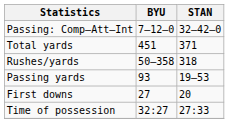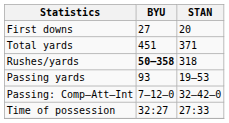rows swapped: (40, 94) <-> (70, 29)
(156, 61) normal -> (156, 61) bold
